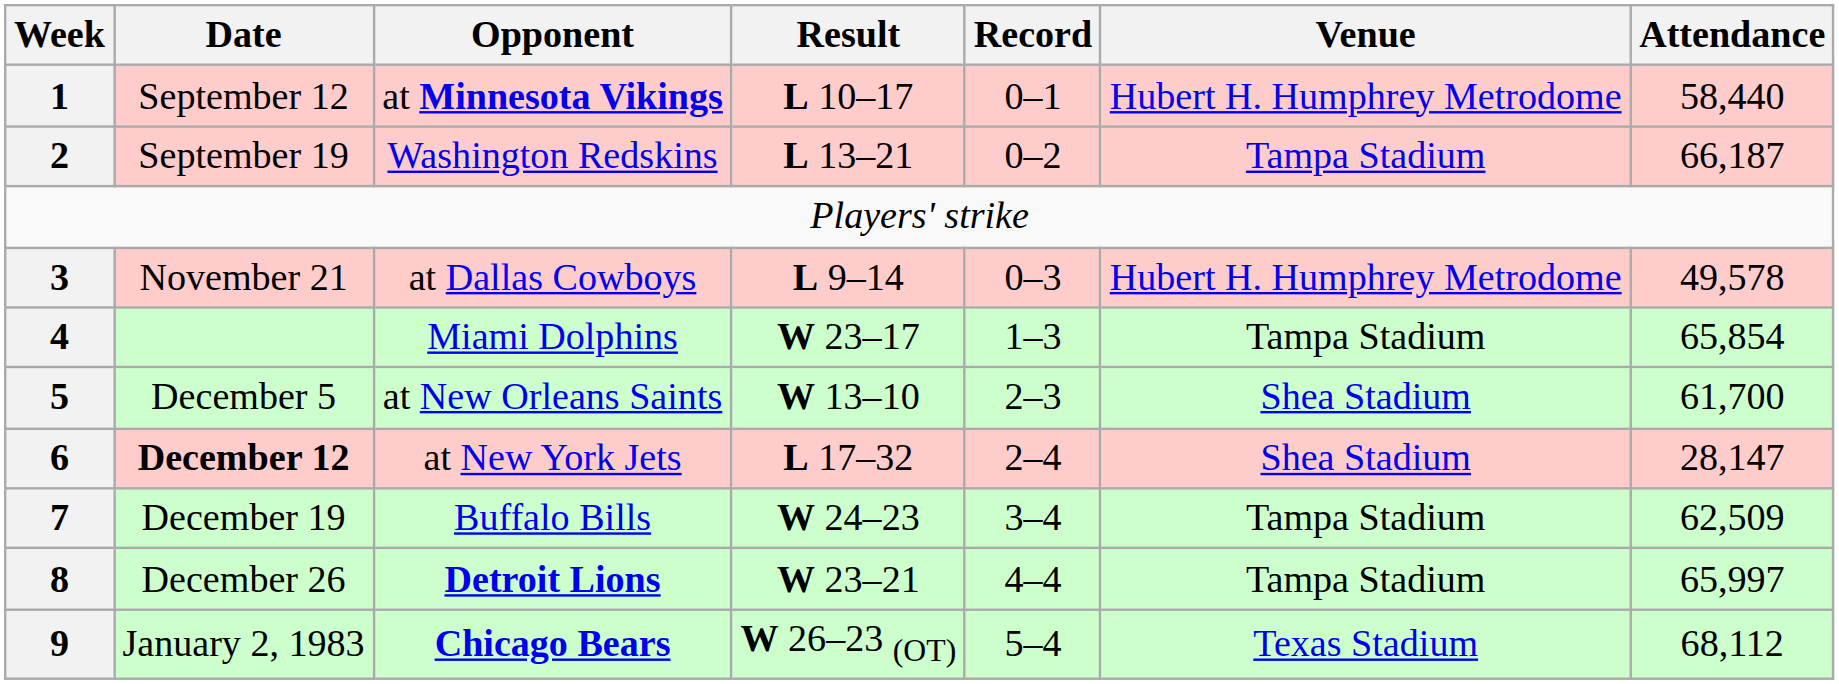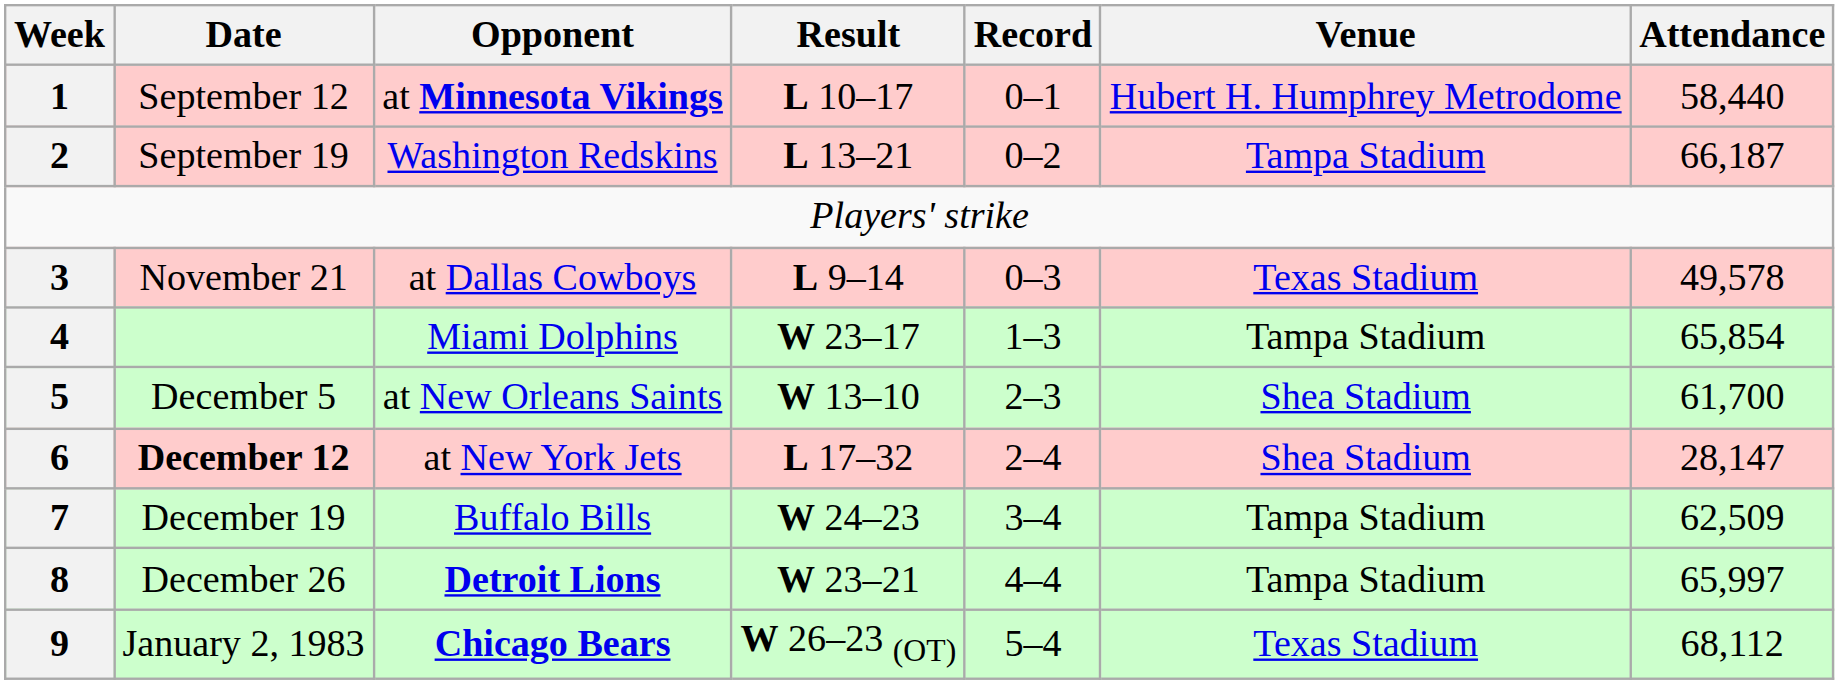(1366, 276) Hubert H. Humphrey Metrodome -> (1366, 276) Texas Stadium
